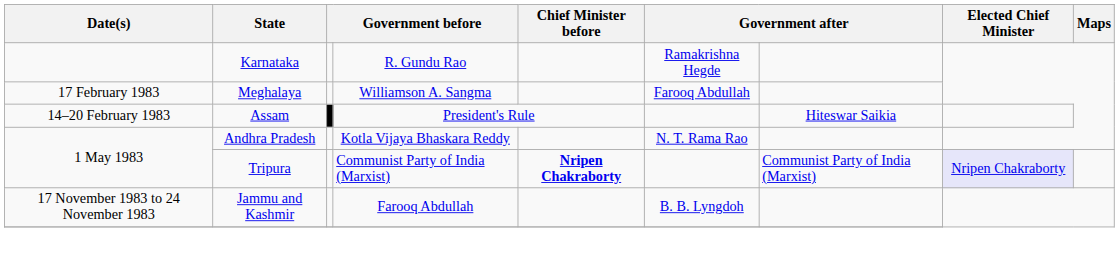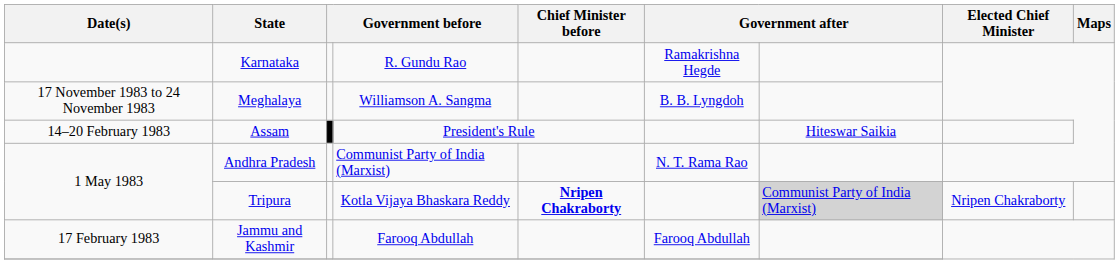(109, 92) 17 February 1983 -> (109, 101) 17 November 1983 to 24 November 1983
(702, 92) Farooq Abdullah -> (702, 101) B. B. Lyngdoh
(425, 138) Kotla Vijaya Bhaskara Reddy -> (410, 162) Communist Party of India (Marxist)
(410, 168) Communist Party of India (Marxist) -> (425, 200) Kotla Vijaya Bhaskara Reddy
(836, 168) no background -> (836, 200) lightgrey background
(1008, 168) lavender background -> (1008, 200) no background
(109, 207) 17 November 1983 to 24 November 1983 -> (109, 239) 17 February 1983
(702, 207) B. B. Lyngdoh -> (702, 239) Farooq Abdullah
